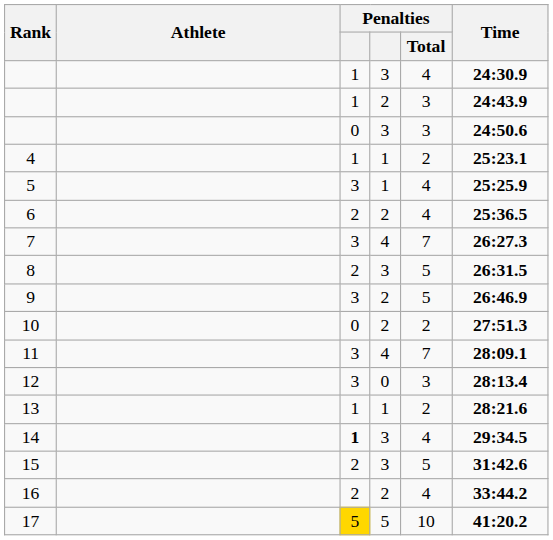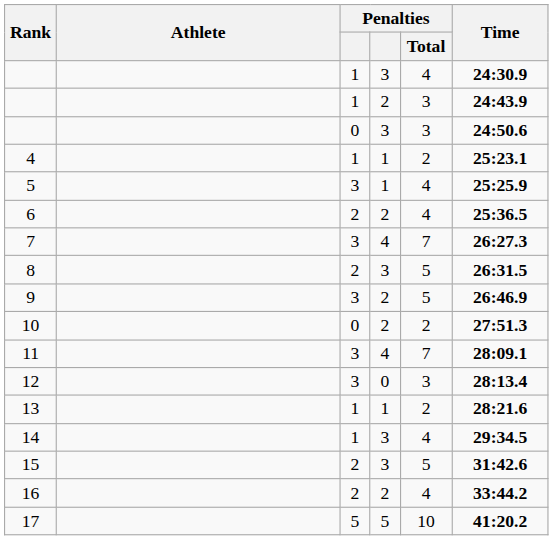(355, 437) bold -> (355, 437) normal
(355, 520) gold background -> (355, 520) no background
